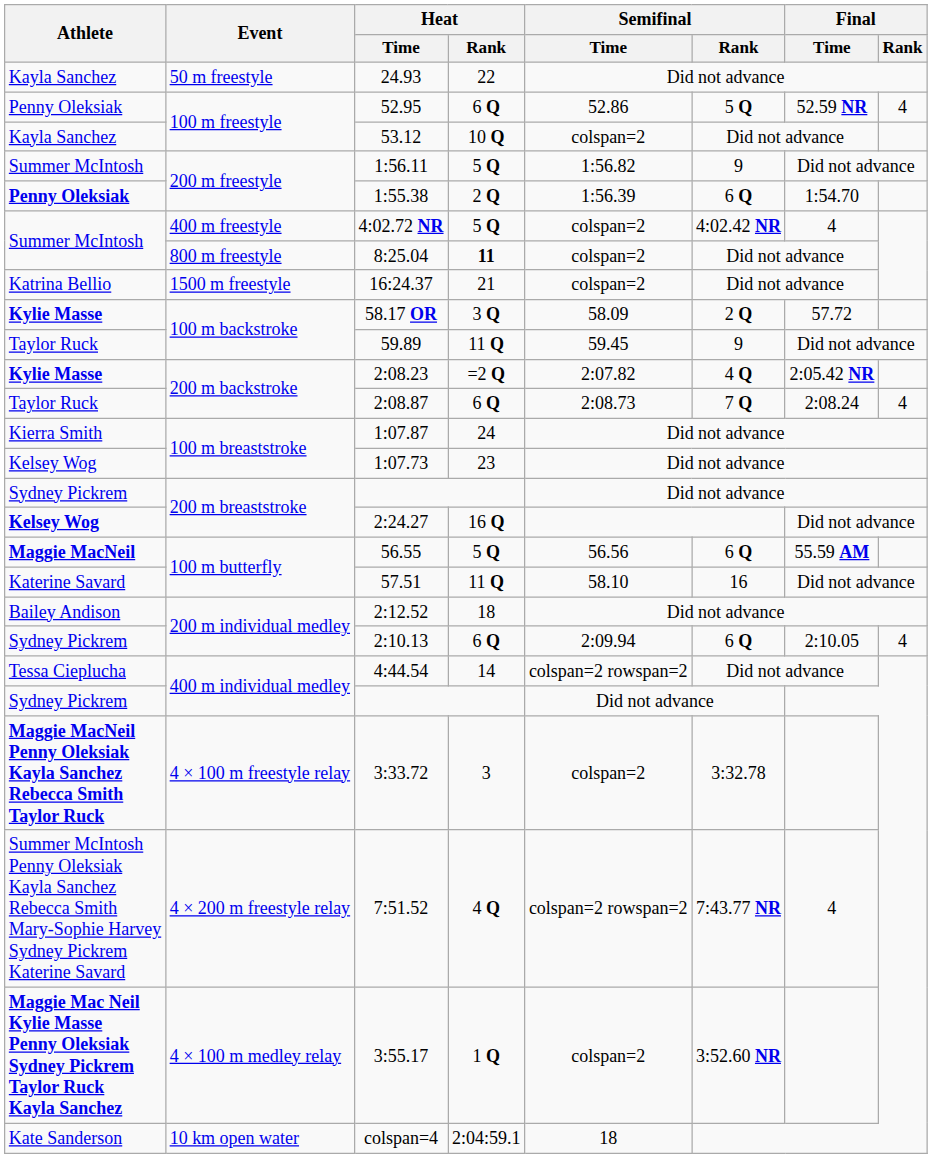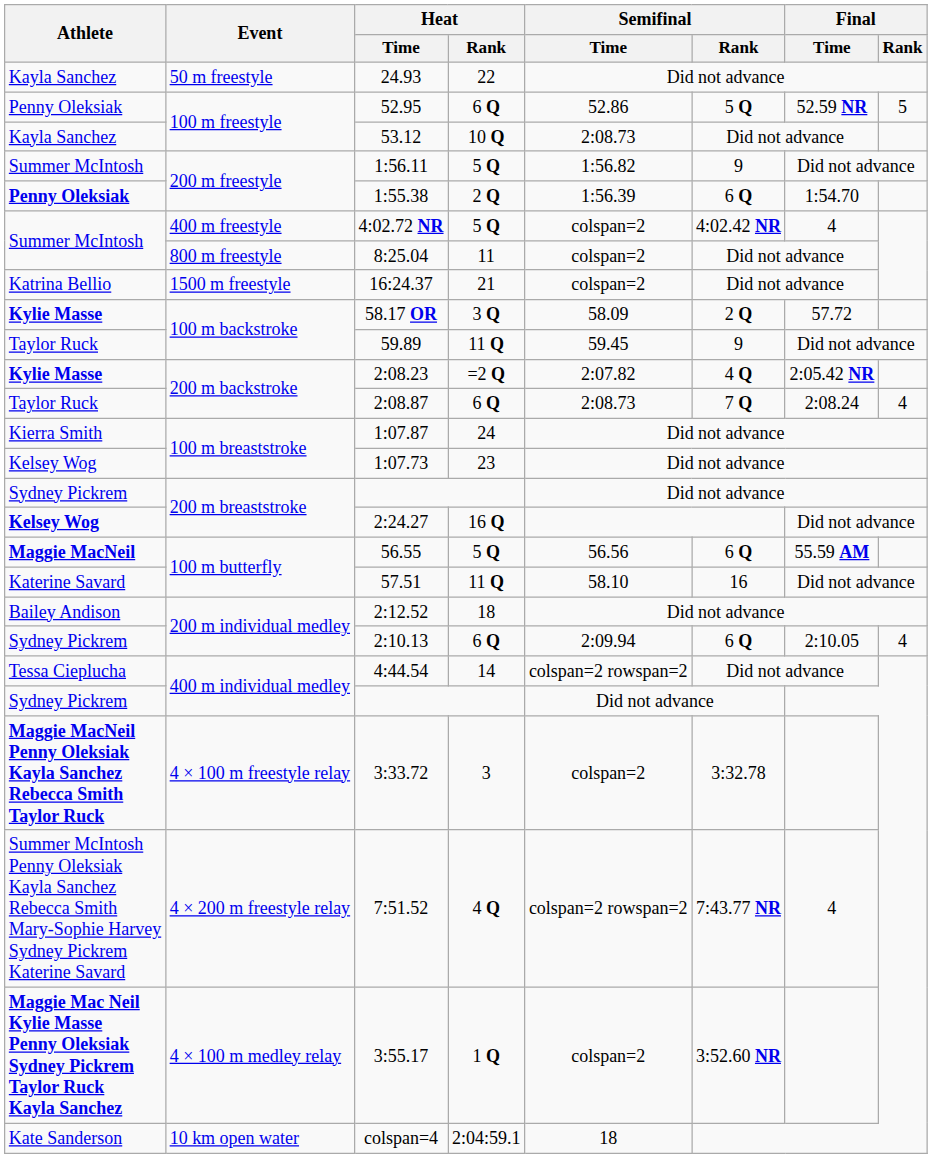(903, 107) 4 -> (903, 107) 5
(608, 136) colspan=2 -> (608, 136) 2:08.73
(486, 255) bold -> (486, 255) normal
